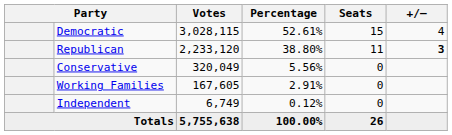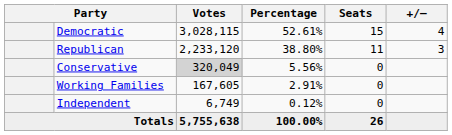(441, 50) bold -> (441, 50) normal
(216, 68) no background -> (216, 68) lightgrey background
